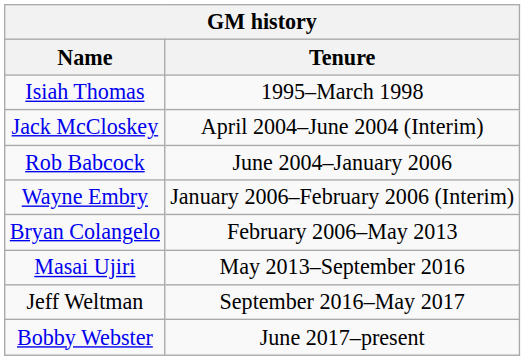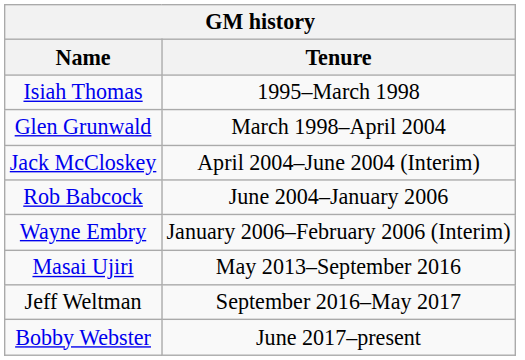+ row: (83, 127)
- row: (85, 232)
